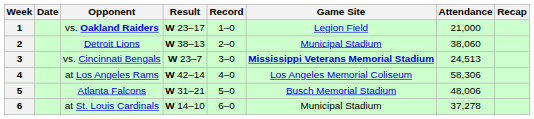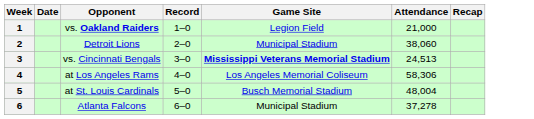- column: (185, 12)
(112, 91) Atlanta Falcons -> (112, 91) at St. Louis Cardinals
(466, 91) 48,006 -> (421, 91) 48,004
(112, 106) at St. Louis Cardinals -> (112, 106) Atlanta Falcons
